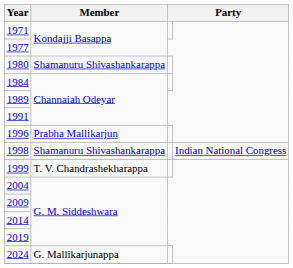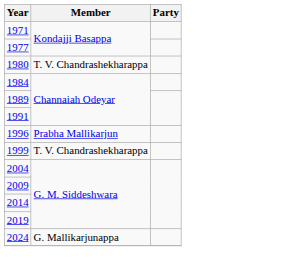(99, 64) Shamanuru Shivashankarappa -> (91, 64) T. V. Chandrashekharappa
- row: (18, 151)
